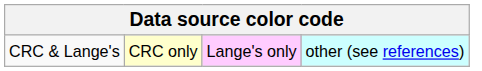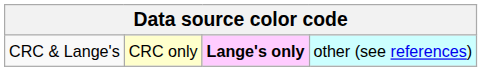(252, 51) normal -> (256, 50) bold
